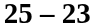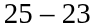(47, 13) bold -> (47, 13) normal
